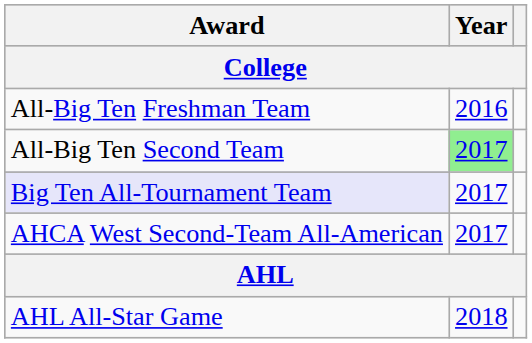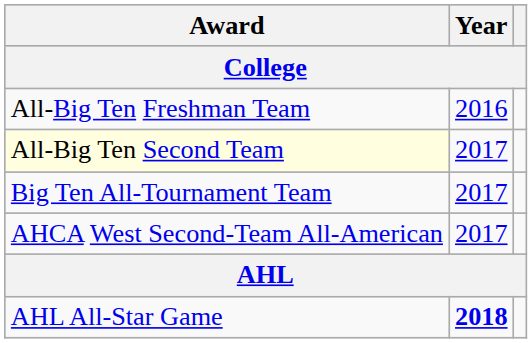(147, 150) no background -> (147, 150) lightyellow background
(481, 150) lightgreen background -> (481, 150) no background
(171, 191) lavender background -> (171, 191) no background
(481, 316) normal -> (481, 316) bold
